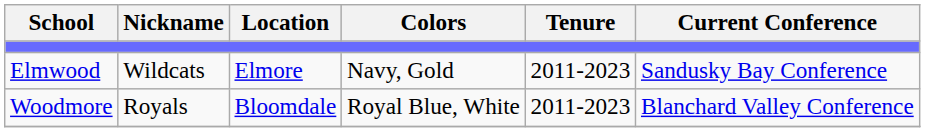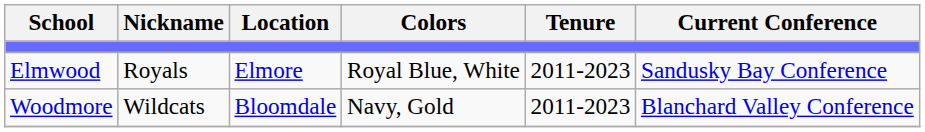(164, 70) Wildcats -> (156, 70) Royals
(400, 70) Navy, Gold -> (433, 70) Royal Blue, White
(156, 107) Royals -> (164, 107) Wildcats
(433, 107) Royal Blue, White -> (400, 107) Navy, Gold
